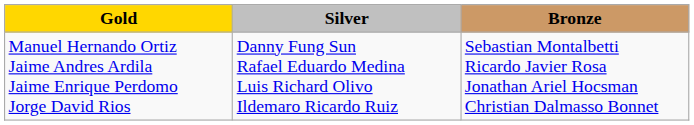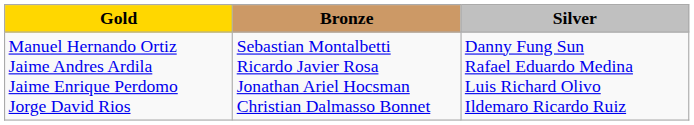columns swapped: (347, 18) <-> (575, 18)
